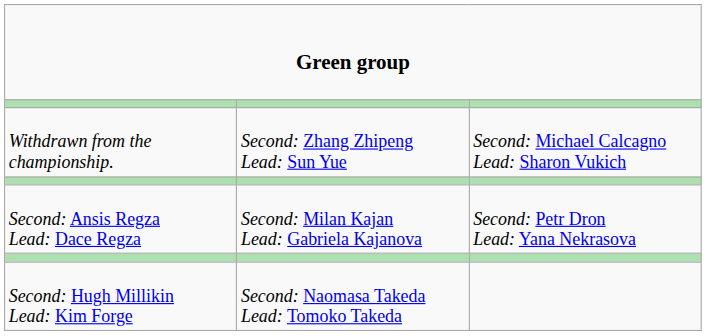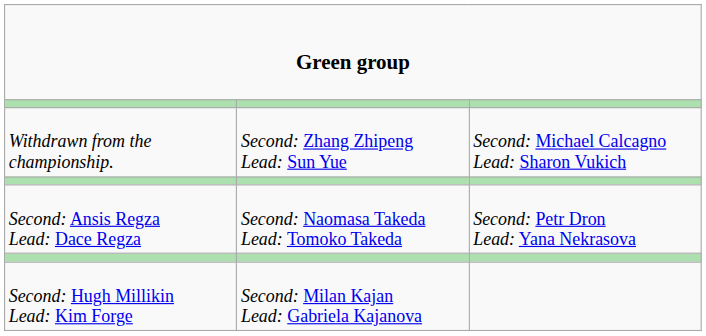(332, 229) Second: Milan Kajan Lead: Gabriela Kajanova -> (333, 229) Second: Naomasa Takeda Lead: Tomoko Takeda
(333, 306) Second: Naomasa Takeda Lead: Tomoko Takeda -> (332, 306) Second: Milan Kajan Lead: Gabriela Kajanova
